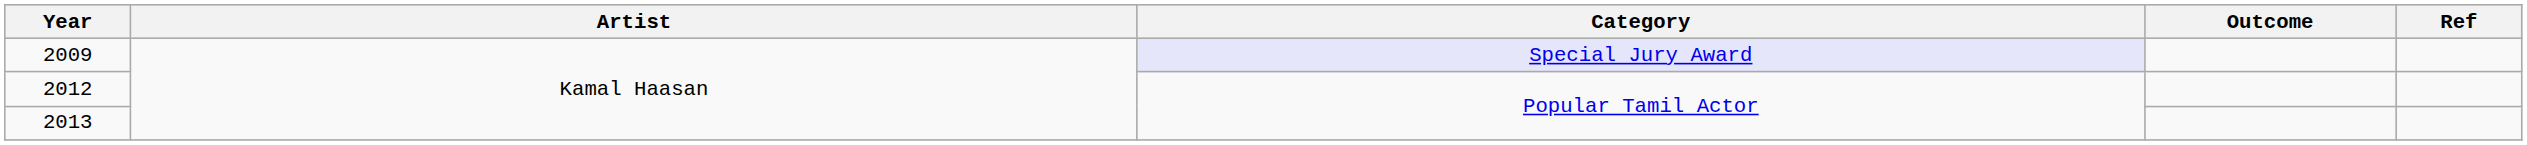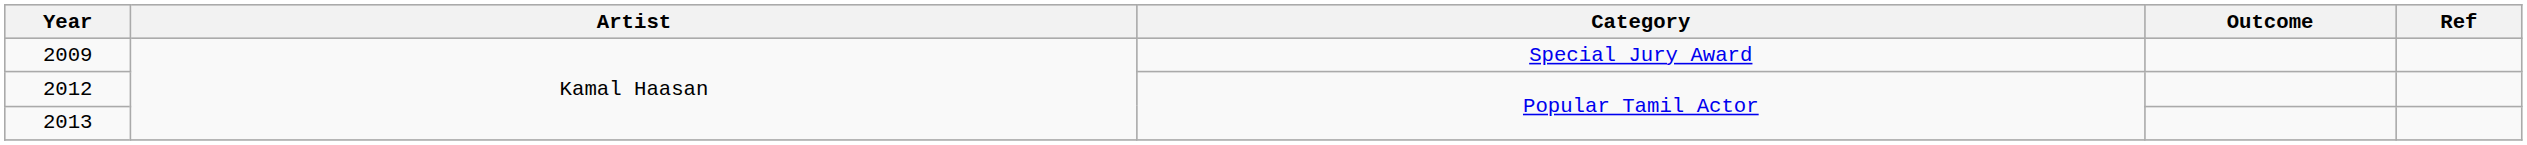(1641, 55) lavender background -> (1641, 55) no background
